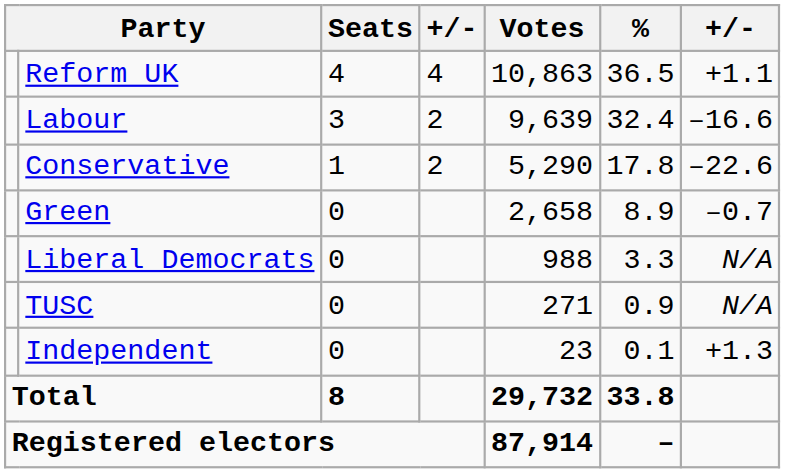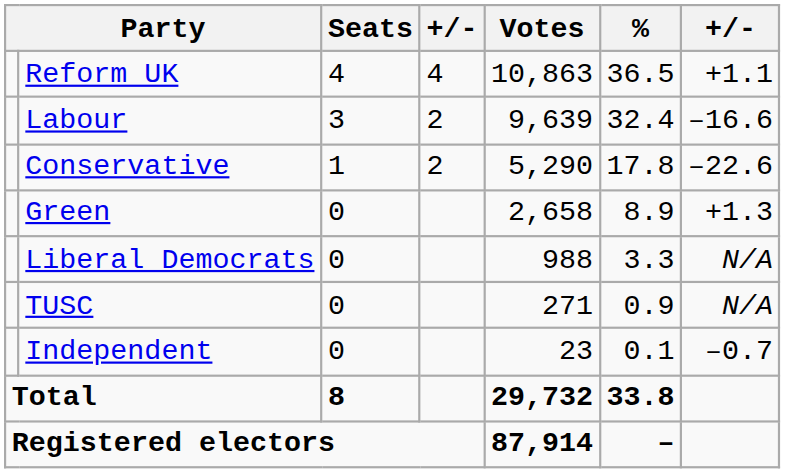(739, 213) –0.7 -> (739, 213) +1.3
(739, 352) +1.3 -> (739, 352) –0.7
